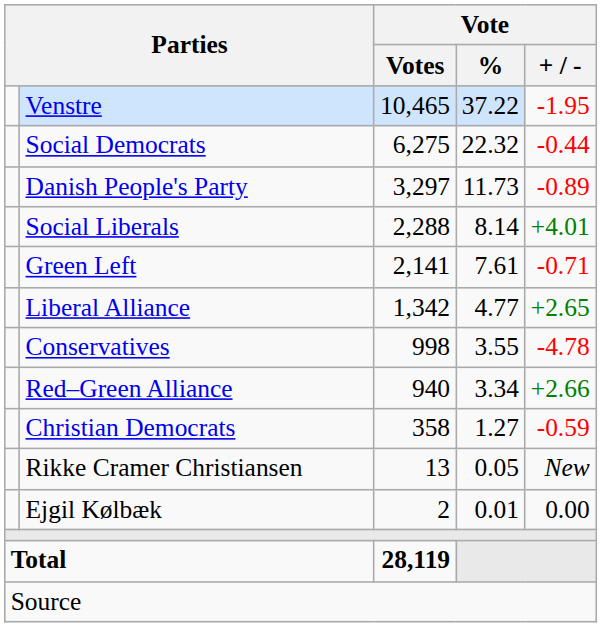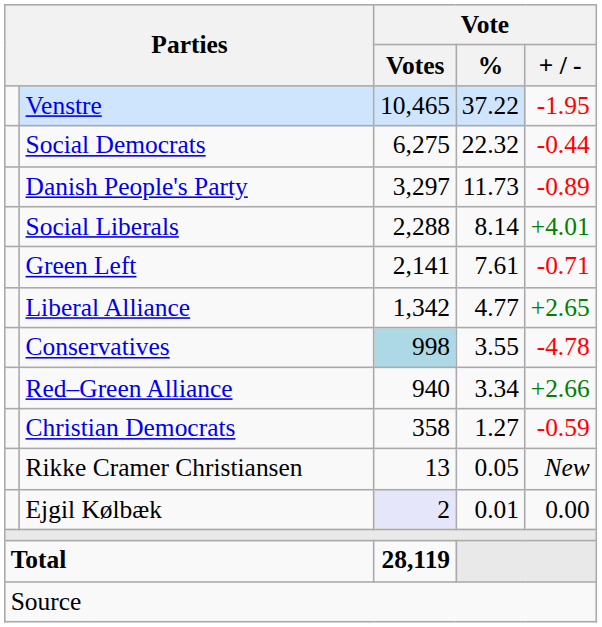(431, 347) no background -> (431, 347) lightblue background
(444, 508) no background -> (444, 508) lavender background
